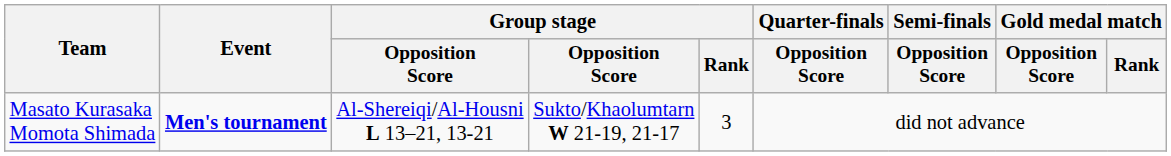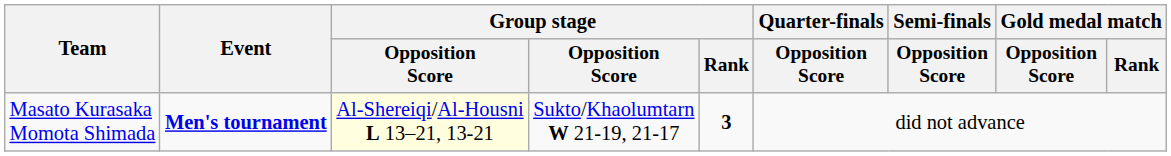(430, 122) no background -> (430, 122) lightyellow background
(726, 122) normal -> (726, 122) bold
